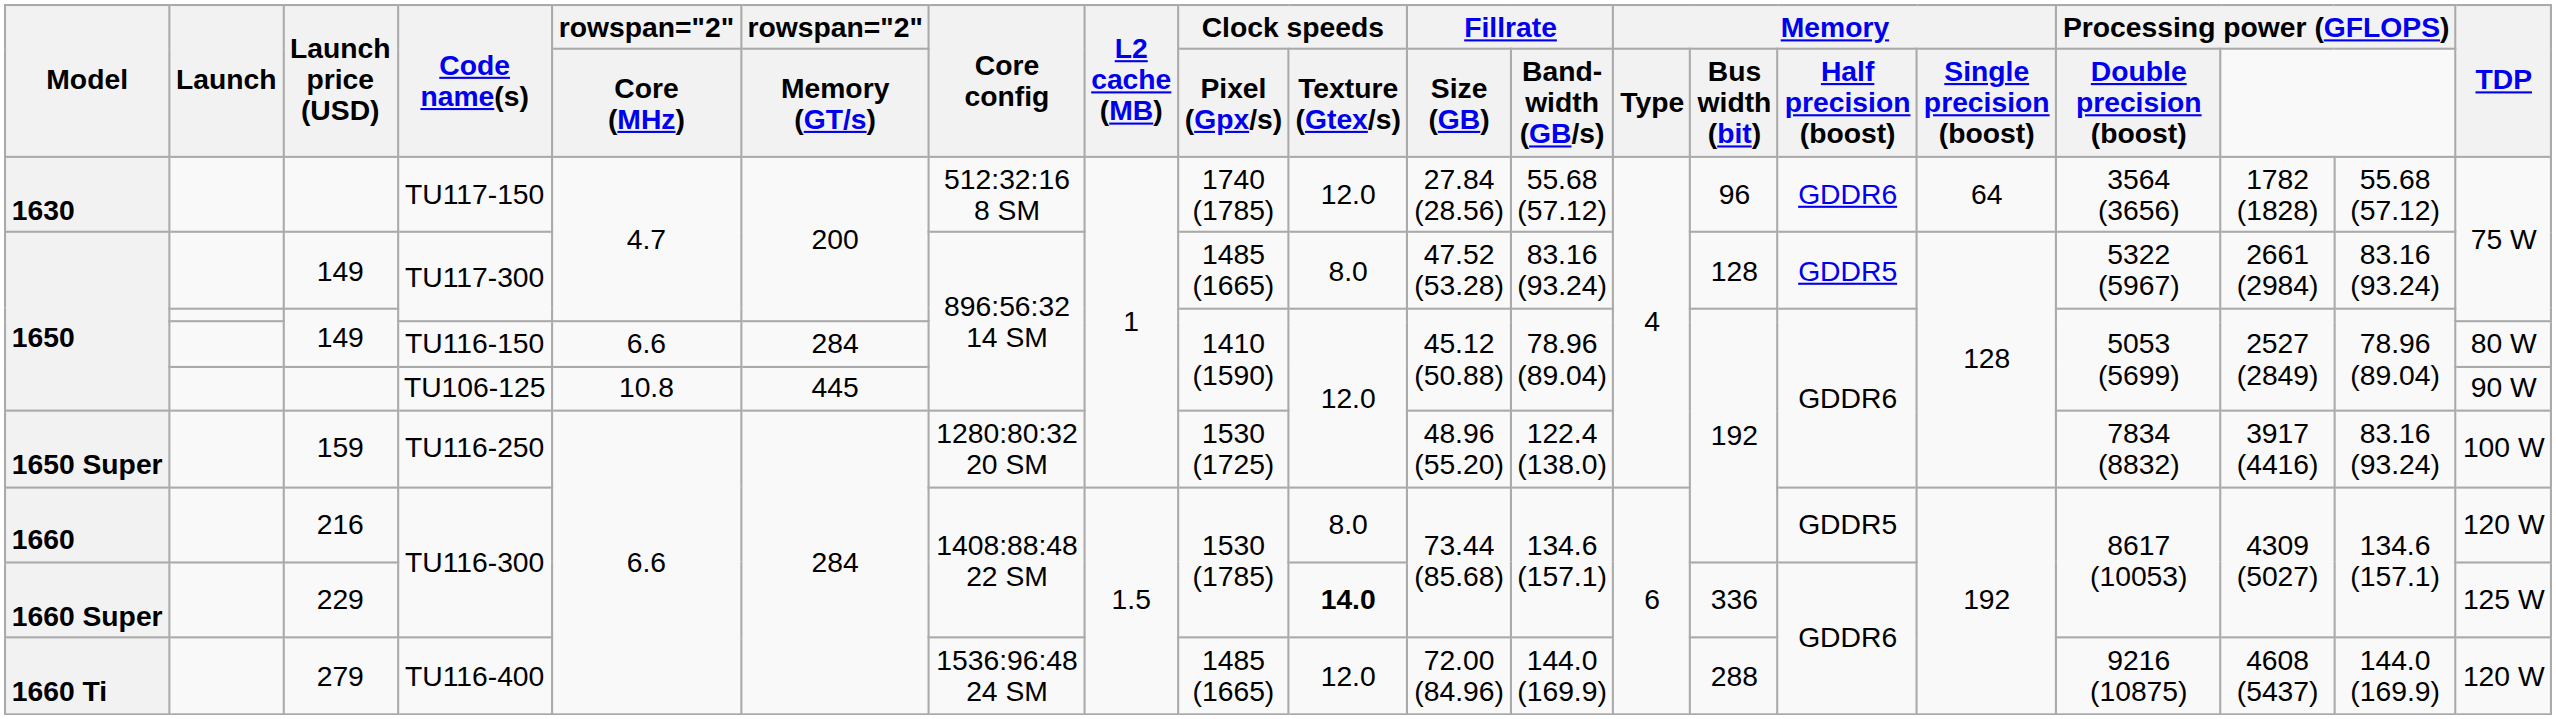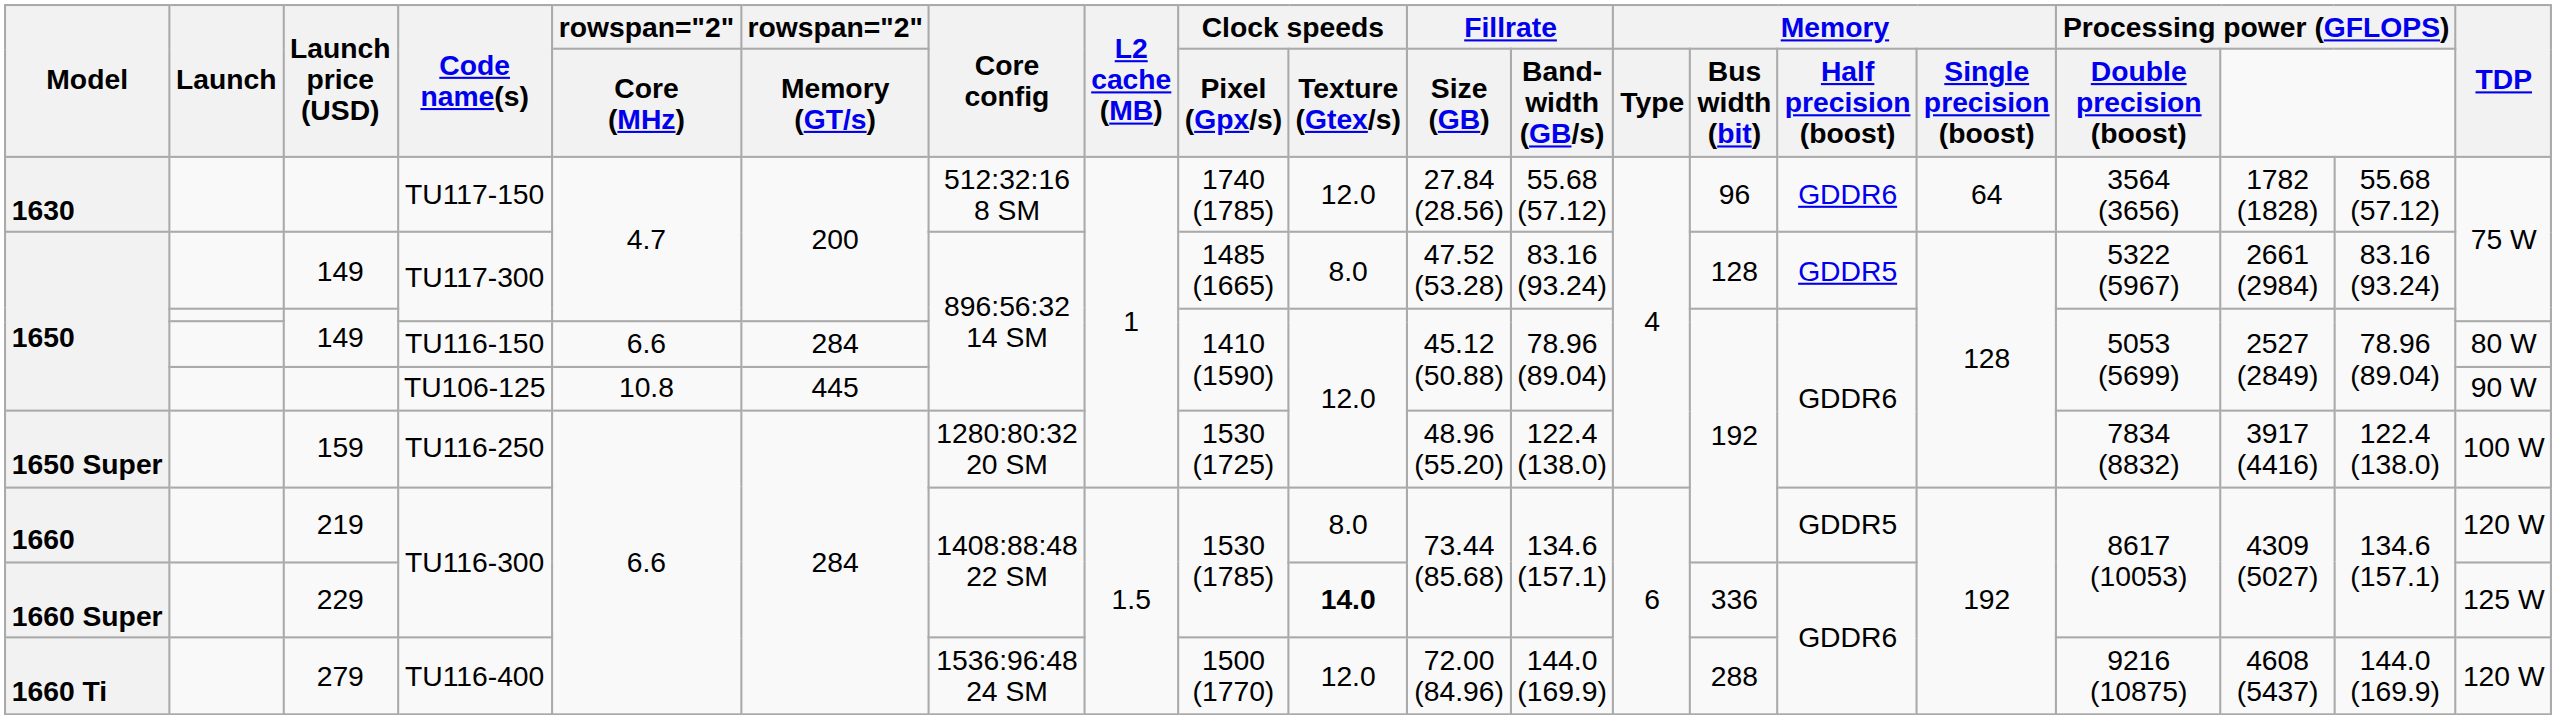(2395, 448) 83.16 (93.24) -> (2395, 448) 122.4 (138.0)
(340, 524) 216 -> (340, 524) 219
(1233, 676) 1485 (1665) -> (1233, 676) 1500 (1770)
